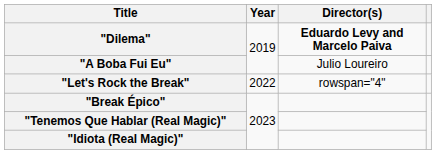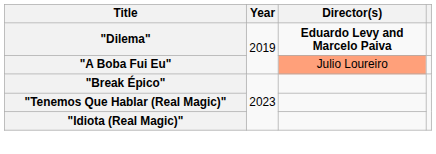(352, 64) no background -> (352, 64) lightsalmon background
- row: (125, 83)
